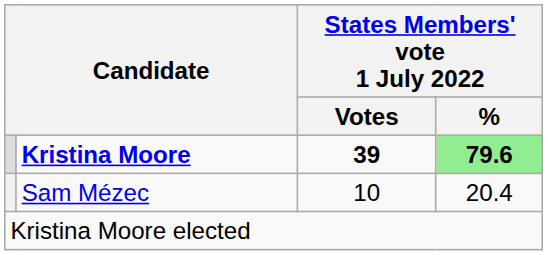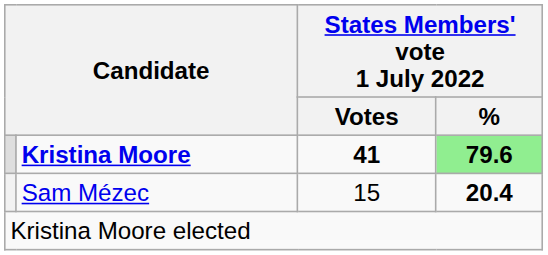(367, 155) 39 -> (367, 155) 41
(367, 193) 10 -> (367, 193) 15
(489, 193) normal -> (489, 193) bold
